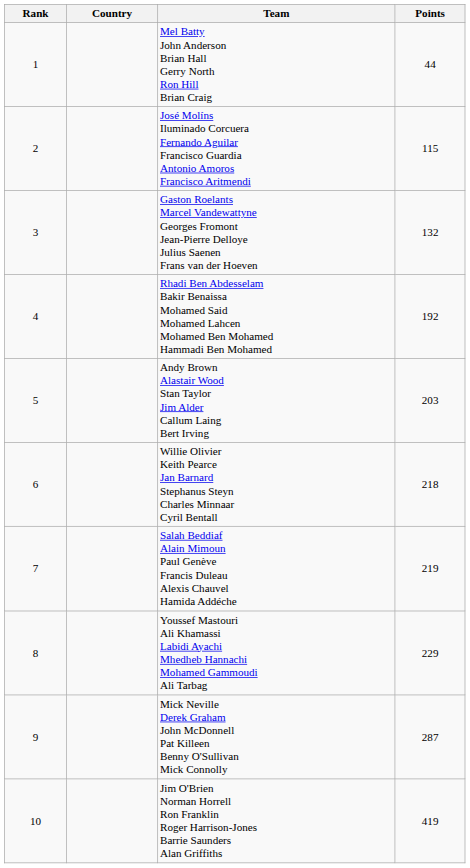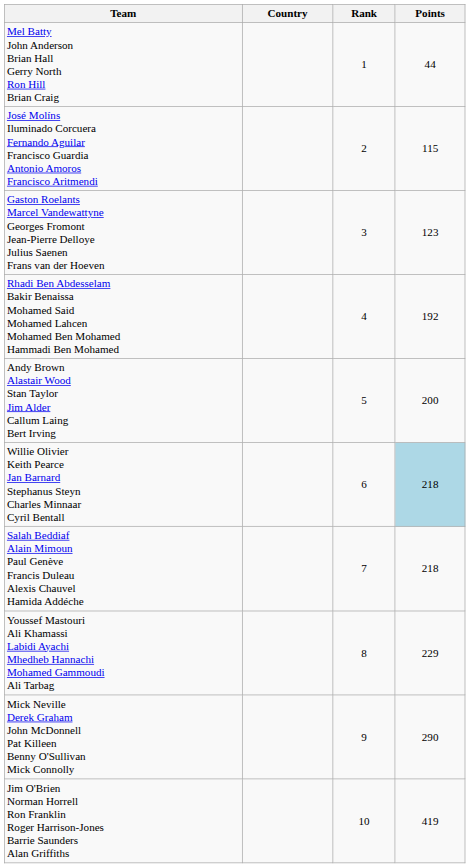columns swapped: (36, 13) <-> (276, 13)
(430, 232) 132 -> (430, 232) 123
(430, 400) 203 -> (430, 400) 200
(430, 484) no background -> (430, 484) lightblue background
(430, 568) 219 -> (430, 568) 218
(430, 736) 287 -> (430, 736) 290
